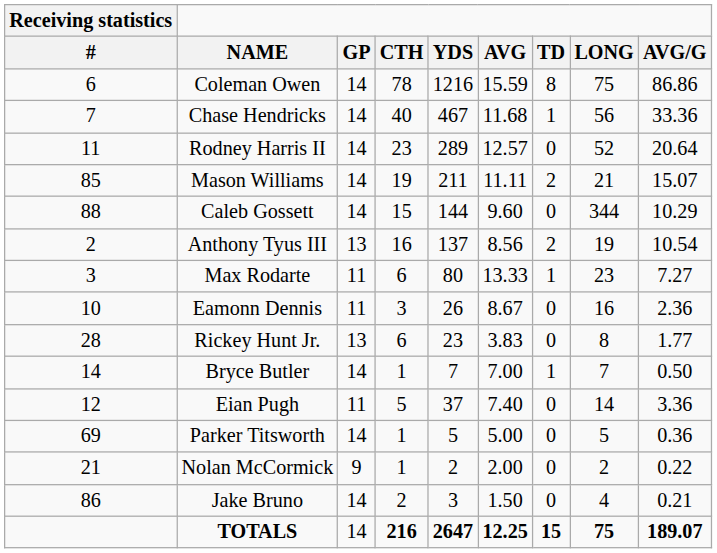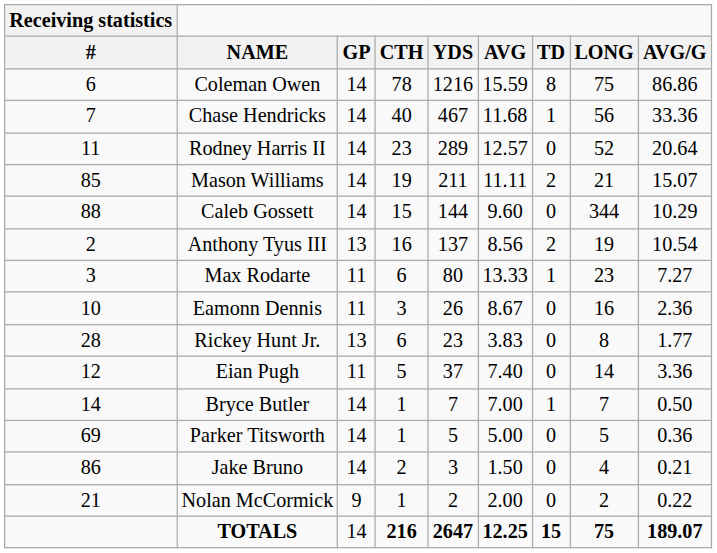rows swapped: (257, 404) <-> (257, 372)
rows swapped: (257, 500) <-> (257, 468)
